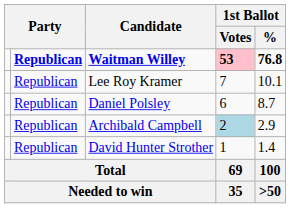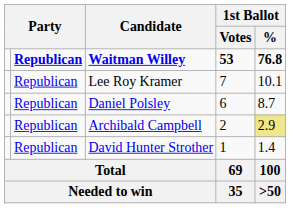(226, 59) pink background -> (226, 59) no background
(223, 125) lightblue background -> (223, 125) no background
(267, 125) no background -> (267, 125) khaki background
